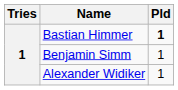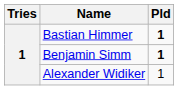(161, 54) normal -> (161, 54) bold
